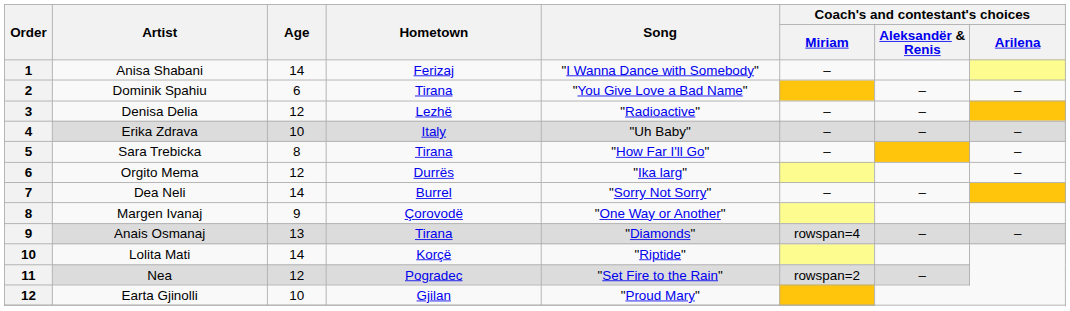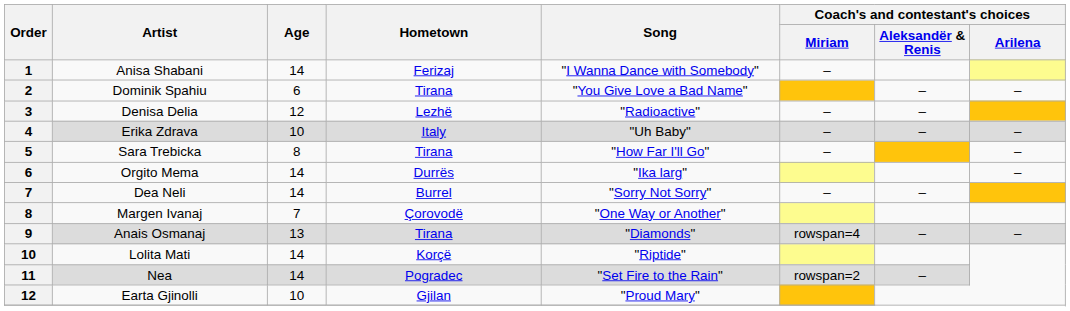(297, 172) 12 -> (297, 172) 14
(297, 213) 9 -> (297, 213) 7
(297, 275) 12 -> (297, 275) 14
